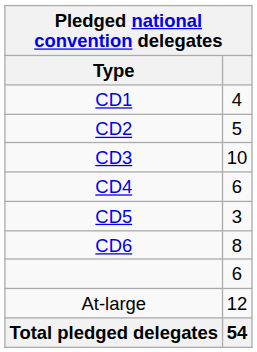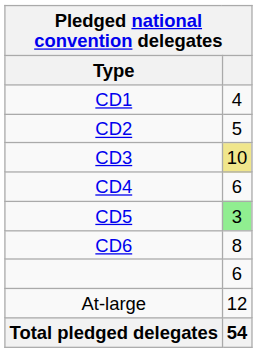(237, 158) no background -> (237, 158) khaki background
(237, 216) no background -> (237, 216) lightgreen background
